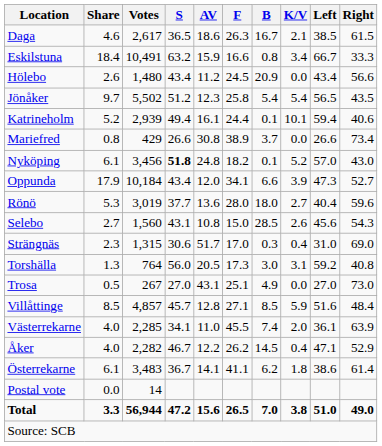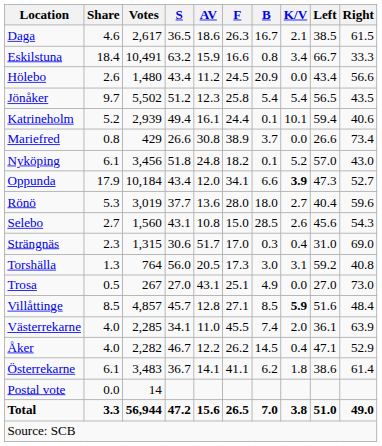(179, 160) bold -> (179, 160) normal
(299, 181) normal -> (299, 181) bold
(299, 306) normal -> (299, 306) bold
